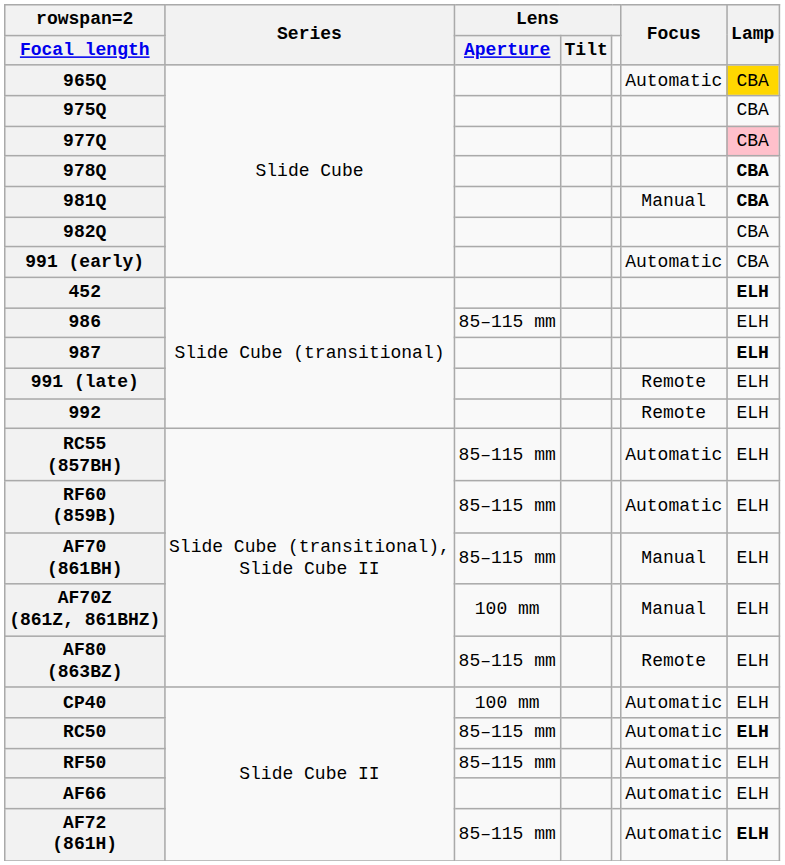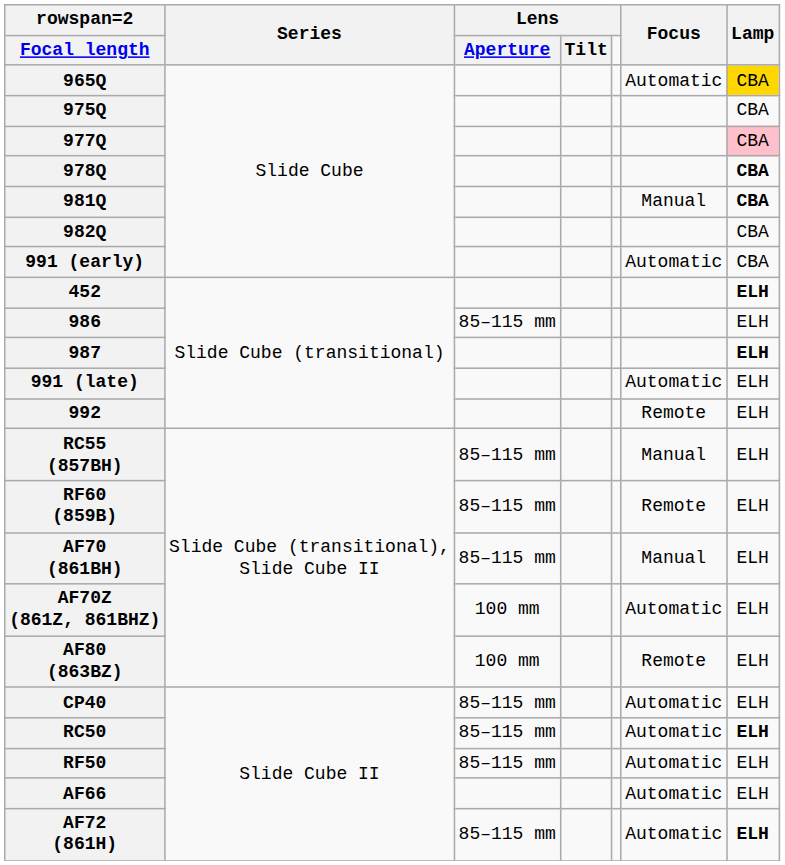(674, 383) Remote -> (674, 383) Automatic
(674, 454) Automatic -> (674, 454) Manual
(674, 506) Automatic -> (674, 506) Remote
(674, 610) Manual -> (674, 610) Automatic
(507, 661) 85–115 mm -> (507, 661) 100 mm
(507, 703) 100 mm -> (507, 703) 85–115 mm
